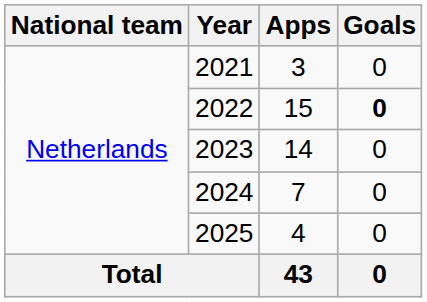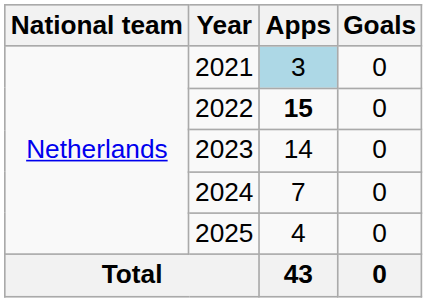(298, 66) no background -> (298, 66) lightblue background
(298, 108) normal -> (298, 108) bold
(380, 108) bold -> (380, 108) normal
